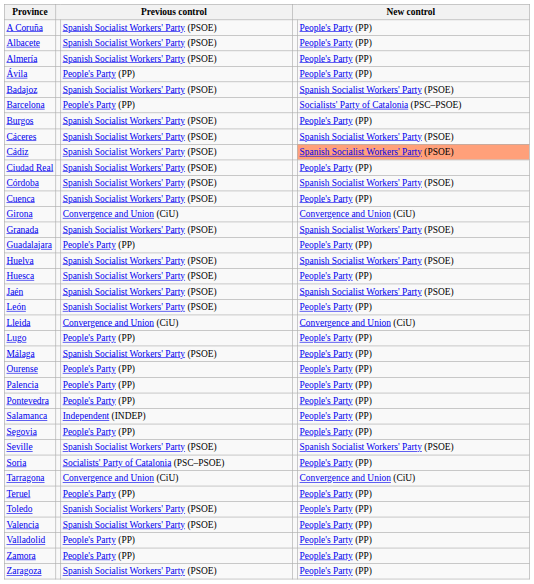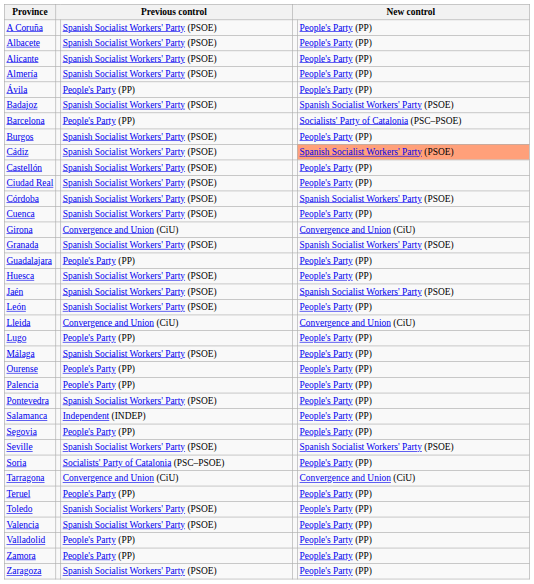+ row: (22, 59)
- row: (21, 136)
+ row: (24, 167)
- row: (20, 261)
(99, 400) People's Party (PP) -> (140, 400) Spanish Socialist Workers' Party (PSOE)
